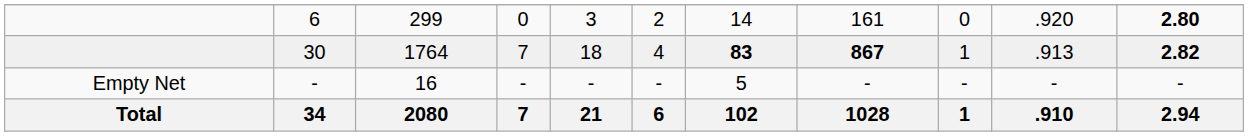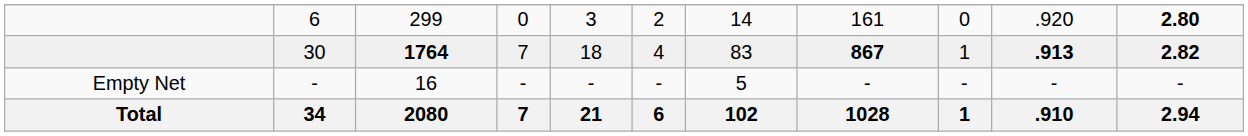(426, 51) normal -> (426, 51) bold
(741, 51) bold -> (741, 51) normal
(1054, 51) normal -> (1054, 51) bold
